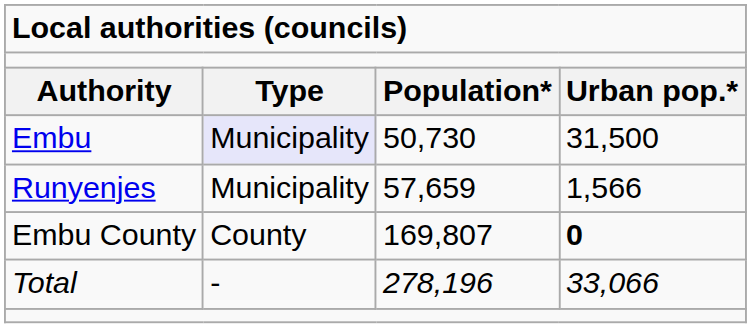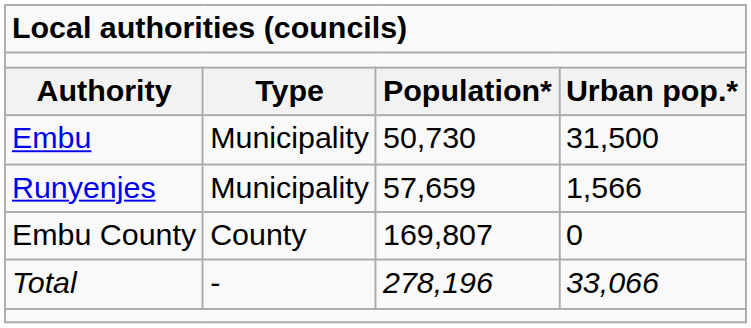(290, 139) lavender background -> (290, 139) no background
(574, 235) bold -> (574, 235) normal
